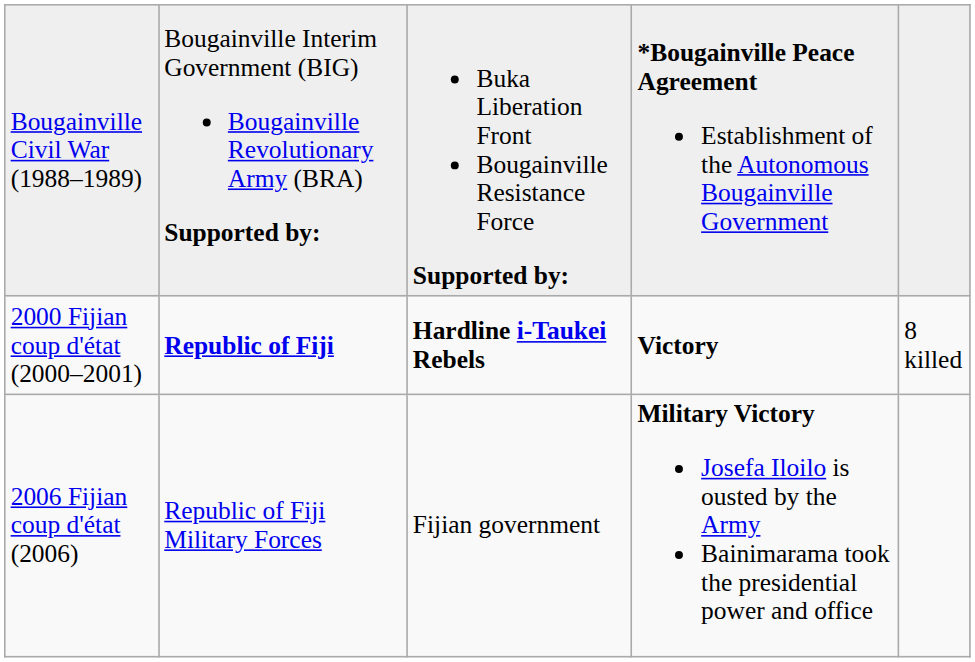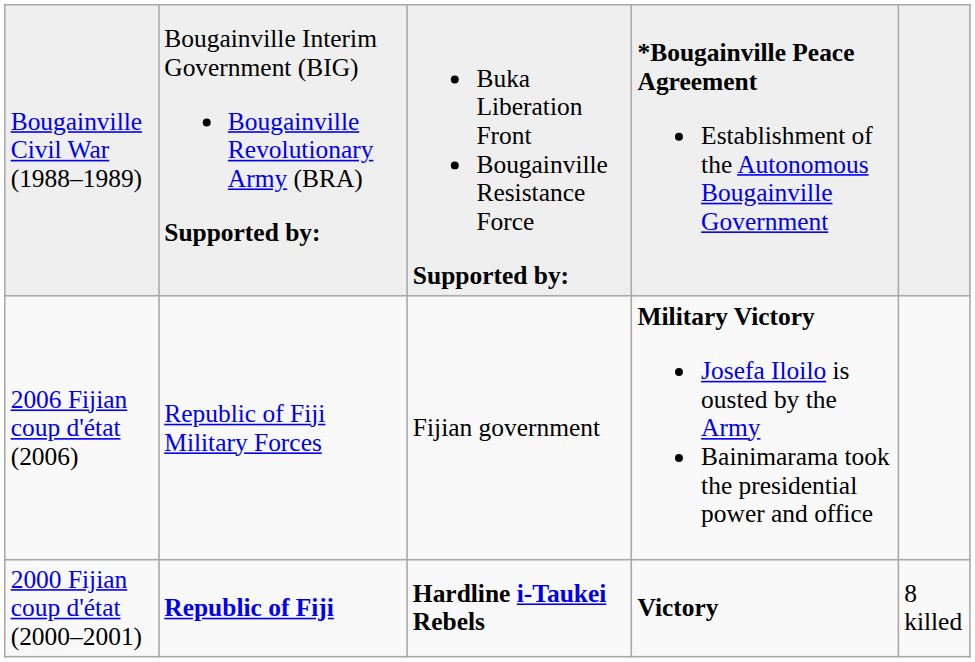rows swapped: (76, 344) <-> (69, 525)
